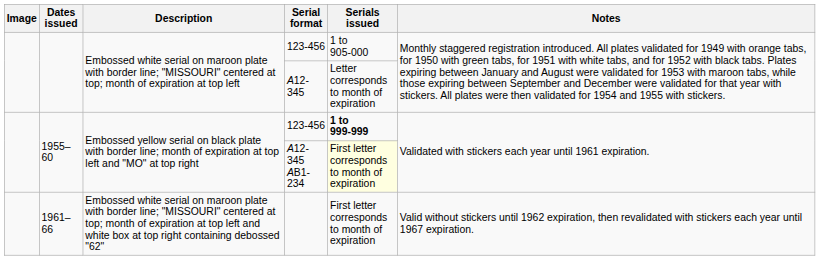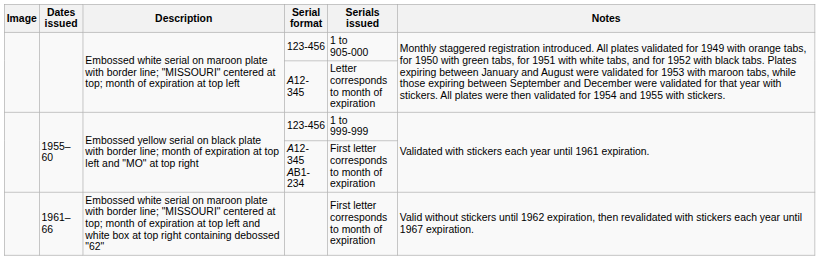(349, 126) bold -> (349, 126) normal
(359, 166) lightyellow background -> (359, 166) no background
